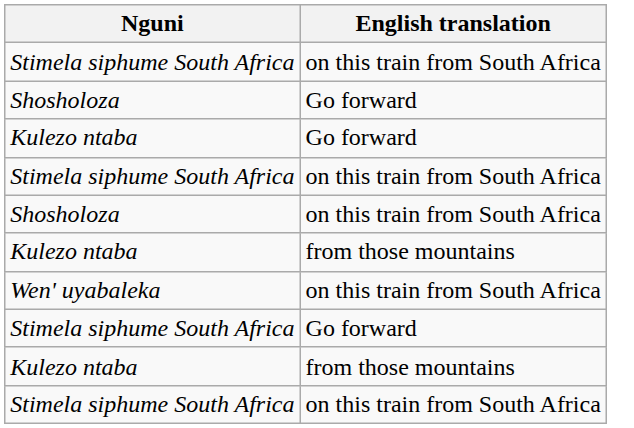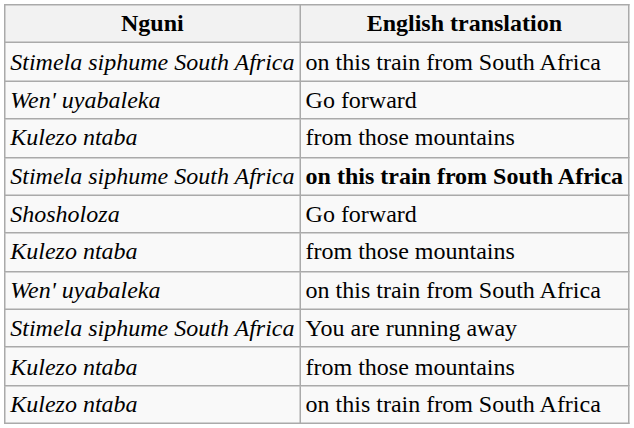(65, 99) Shosholoza -> (85, 99) Wen' uyabaleka
(361, 137) Go forward -> (410, 137) from those mountains
(453, 175) normal -> (464, 175) bold
(453, 213) on this train from South Africa -> (361, 213) Go forward
(361, 328) Go forward -> (411, 328) You are running away
(152, 404) Stimela siphume South Africa -> (74, 404) Kulezo ntaba
